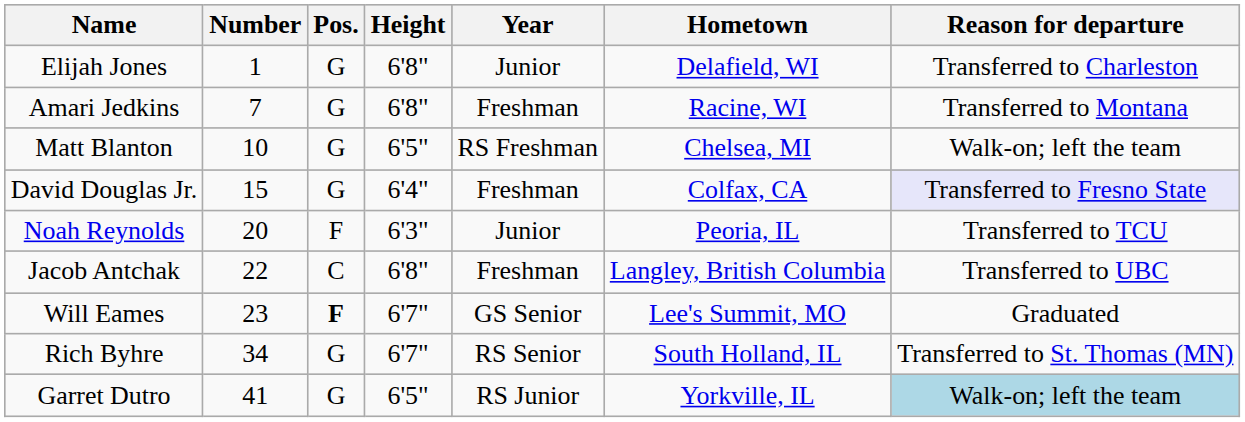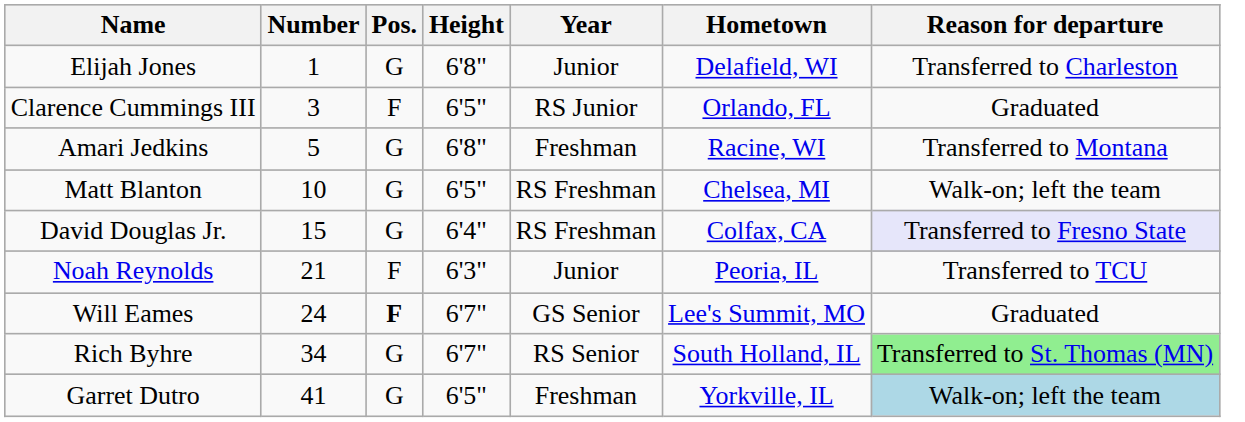+ row: (133, 107)
(255, 107) 7 -> (314, 148) 5
(528, 189) Freshman -> (586, 230) RS Freshman
(255, 230) 20 -> (314, 271) 21
- row: (104, 271)
(255, 312) 23 -> (314, 312) 24
(1065, 353) no background -> (1045, 353) lightgreen background
(528, 395) RS Junior -> (586, 395) Freshman
